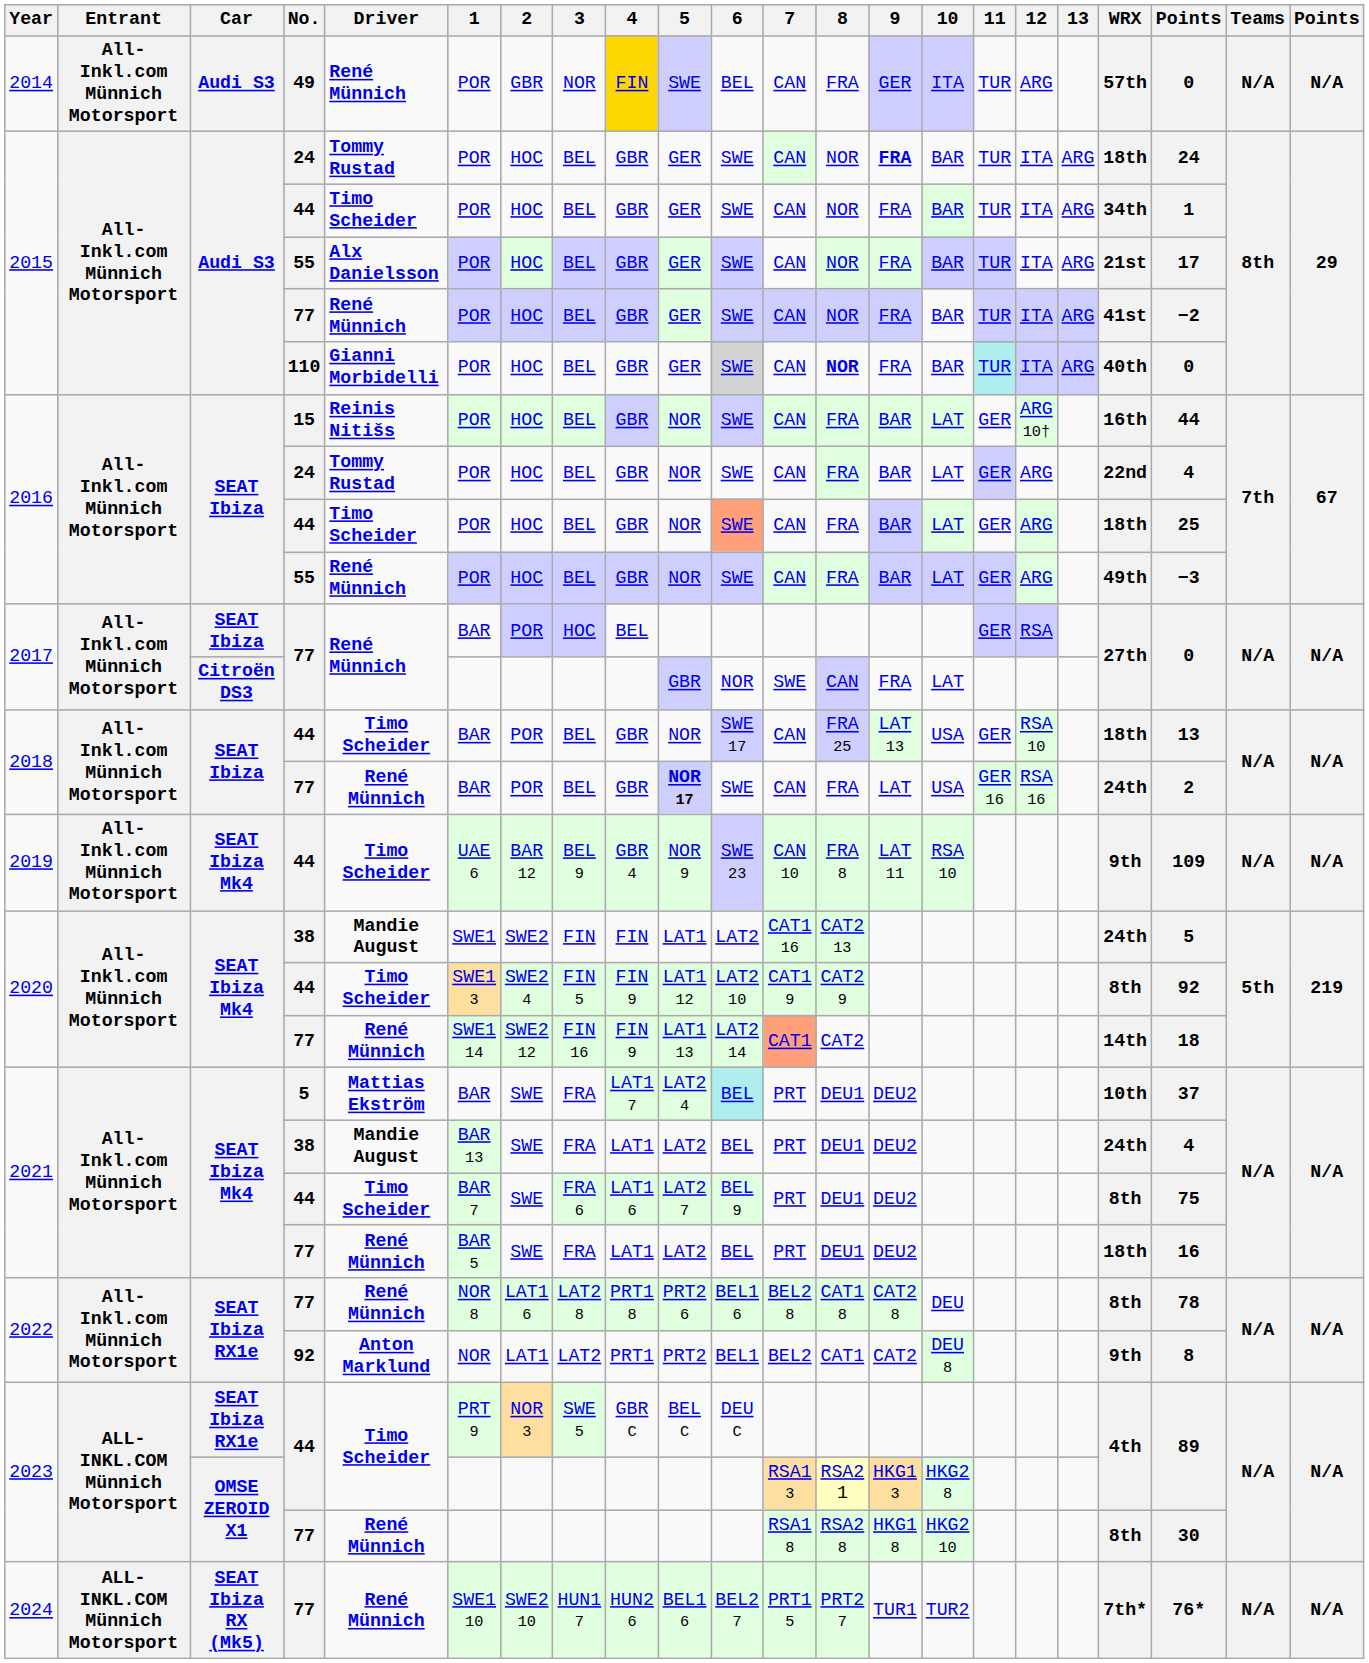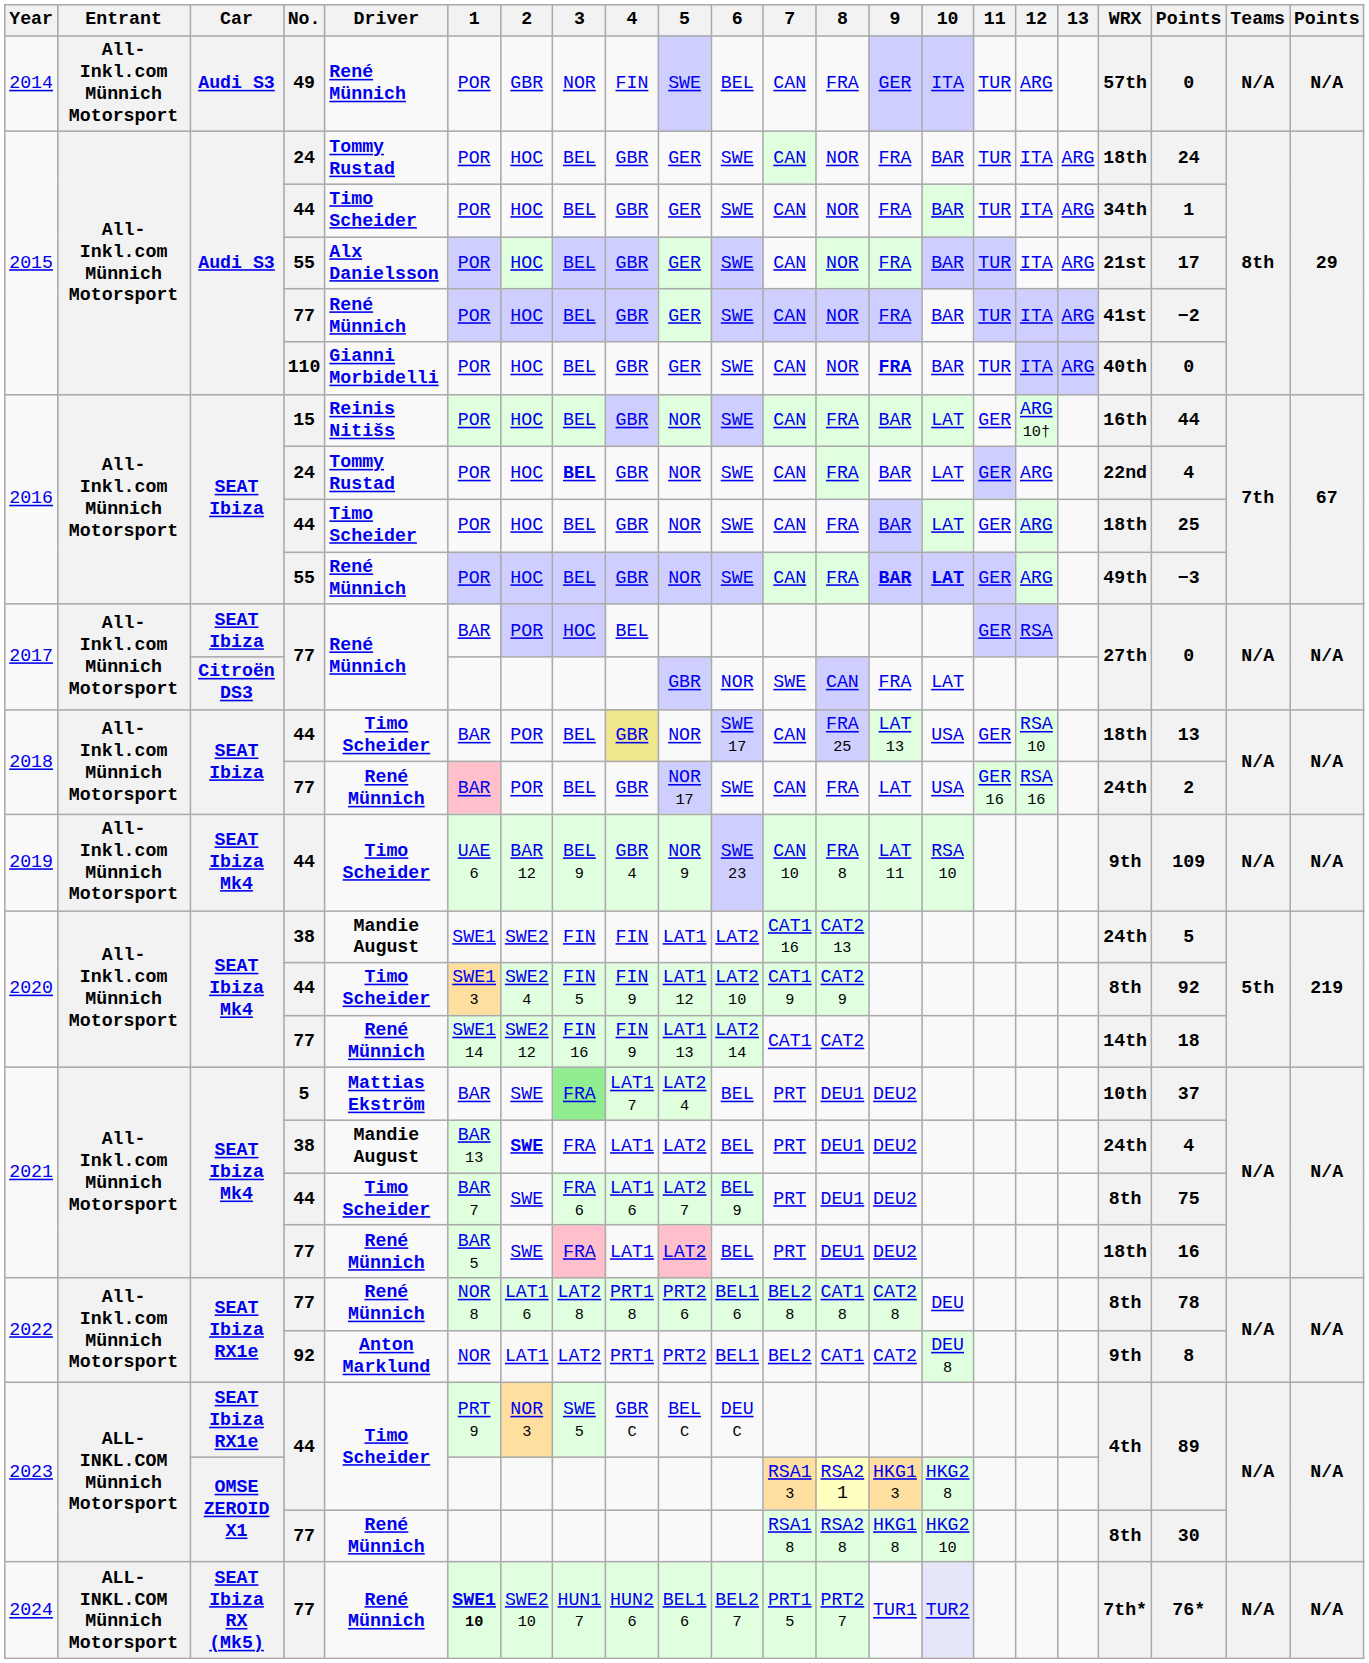(632, 83) gold background -> (632, 83) no background
(895, 158) bold -> (895, 158) normal
(737, 368) lightgrey background -> (737, 368) no background
(842, 368) bold -> (842, 368) normal
(895, 368) normal -> (895, 368) bold
(995, 368) paleturquoise background -> (995, 368) no background
(579, 473) normal -> (579, 473) bold
(737, 525) lightsalmon background -> (737, 525) no background
(895, 578) normal -> (895, 578) bold
(948, 578) normal -> (948, 578) bold
(632, 735) no background -> (632, 735) khaki background
(474, 788) no background -> (474, 788) pink background
(685, 788) bold -> (685, 787) normal
(790, 1041) lightsalmon background -> (790, 1041) no background
(579, 1094) no background -> (579, 1094) lightgreen background
(737, 1094) paleturquoise background -> (737, 1094) no background
(527, 1146) normal -> (527, 1146) bold
(579, 1251) no background -> (579, 1251) pink background
(685, 1251) no background -> (685, 1251) pink background
(474, 1609) normal -> (474, 1610) bold
(948, 1610) no background -> (948, 1610) lavender background
